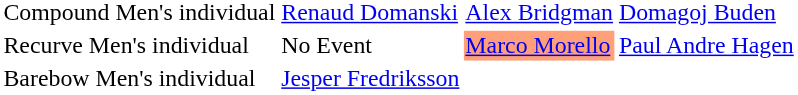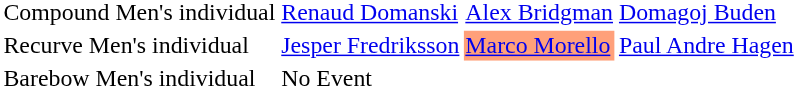(327, 45) No Event -> (370, 45) Jesper Fredriksson
(370, 78) Jesper Fredriksson -> (327, 78) No Event
